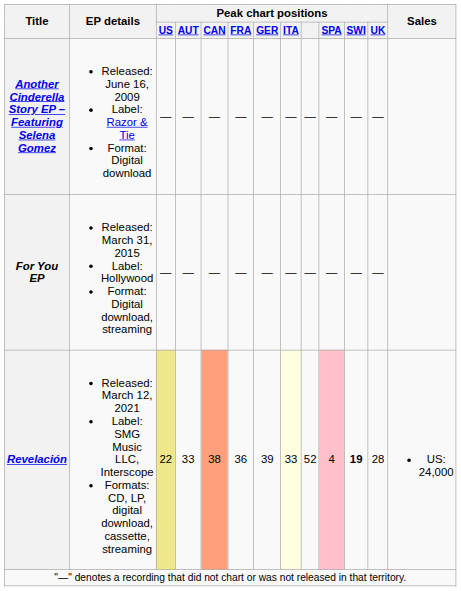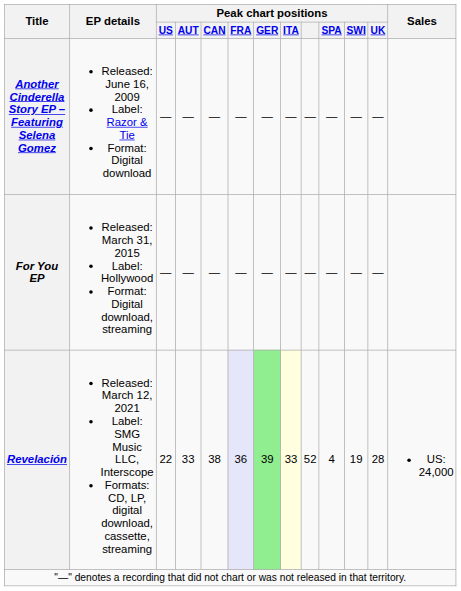(166, 460) khaki background -> (166, 460) no background
(214, 460) lightsalmon background -> (214, 460) no background
(241, 460) no background -> (241, 460) lavender background
(267, 460) no background -> (267, 460) lightgreen background
(332, 460) pink background -> (332, 460) no background
(356, 460) bold -> (356, 460) normal
